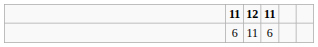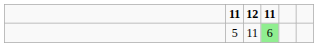(235, 33) 6 -> (235, 33) 5
(270, 33) no background -> (270, 33) lightgreen background
